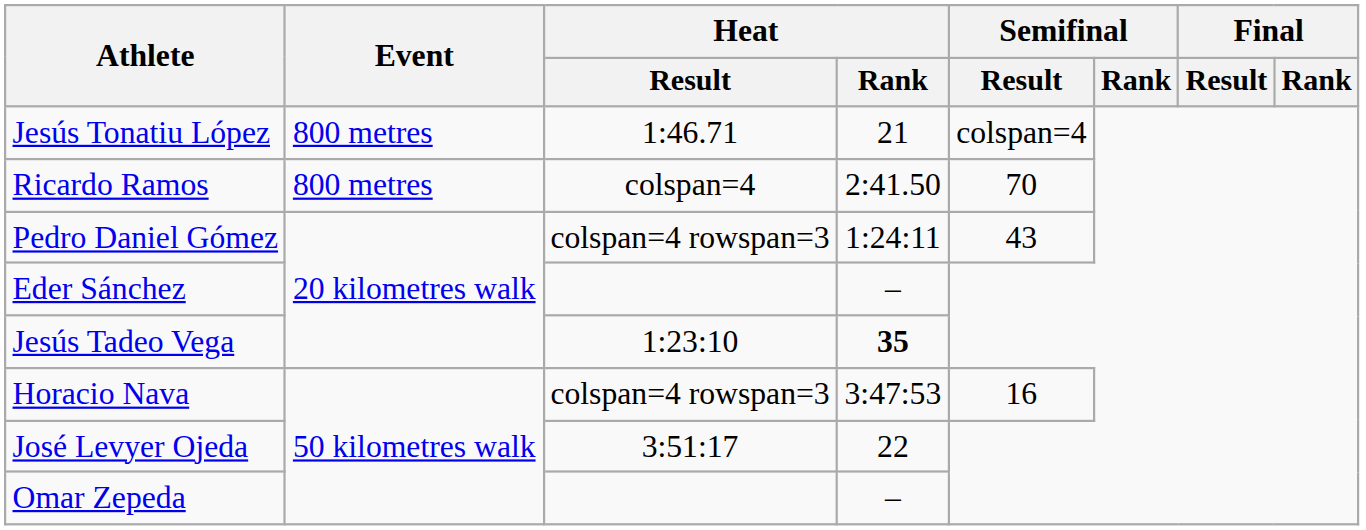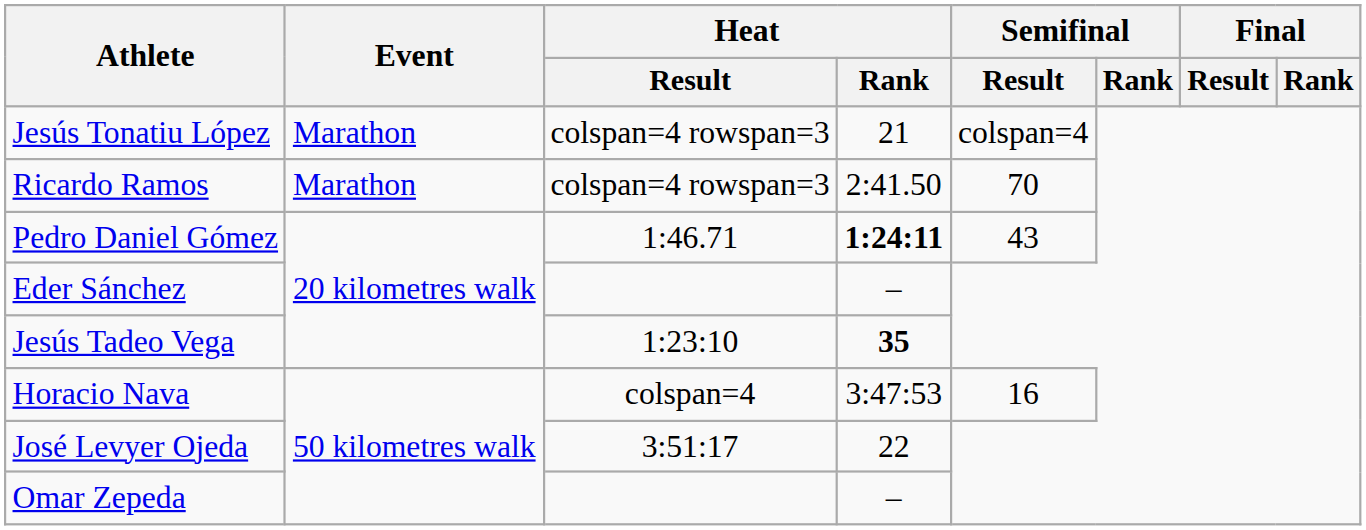(363, 132) 800 metres -> (354, 132) Marathon
(690, 132) 1:46.71 -> (690, 132) colspan=4 rowspan=3
(363, 184) 800 metres -> (354, 184) Marathon
(690, 184) colspan=4 -> (690, 184) colspan=4 rowspan=3
(690, 237) colspan=4 rowspan=3 -> (690, 237) 1:46.71
(893, 237) normal -> (894, 237) bold
(690, 393) colspan=4 rowspan=3 -> (690, 393) colspan=4
